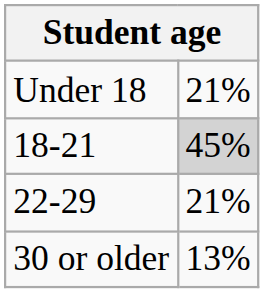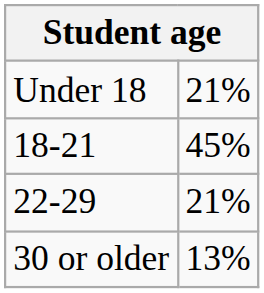(218, 145) lightgrey background -> (218, 145) no background
